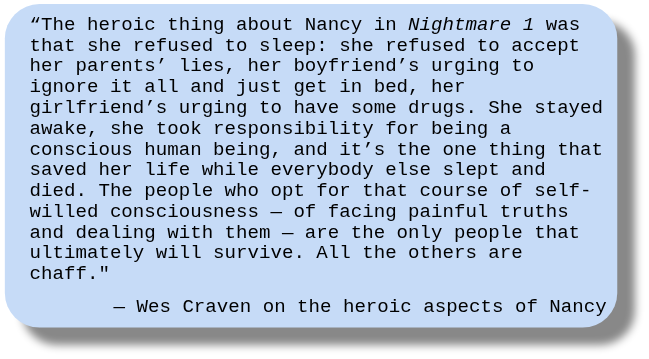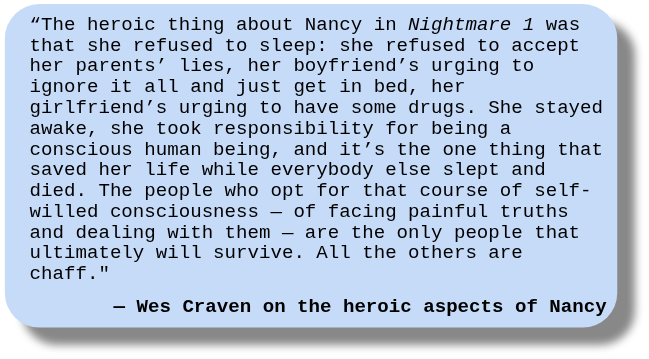(354, 307) normal -> (354, 307) bold
